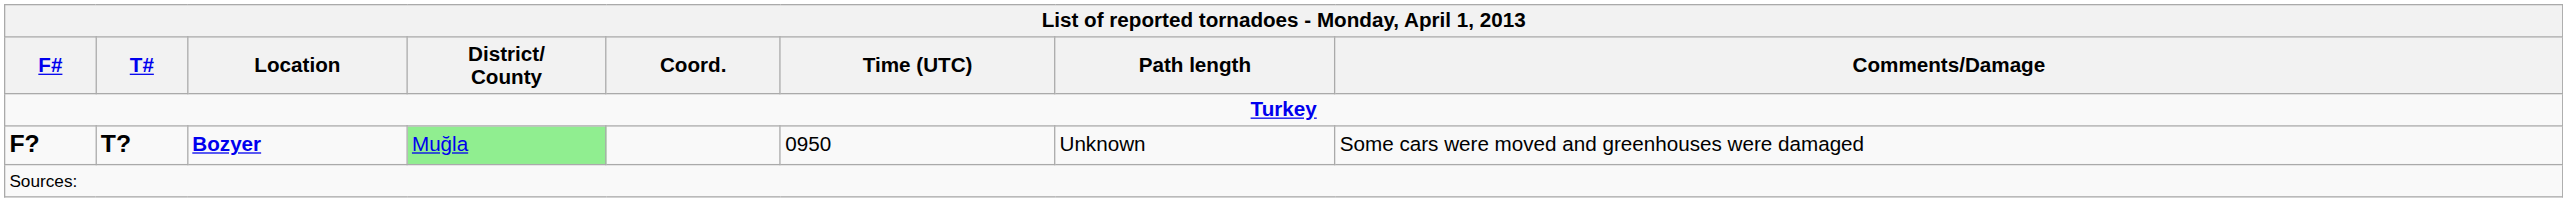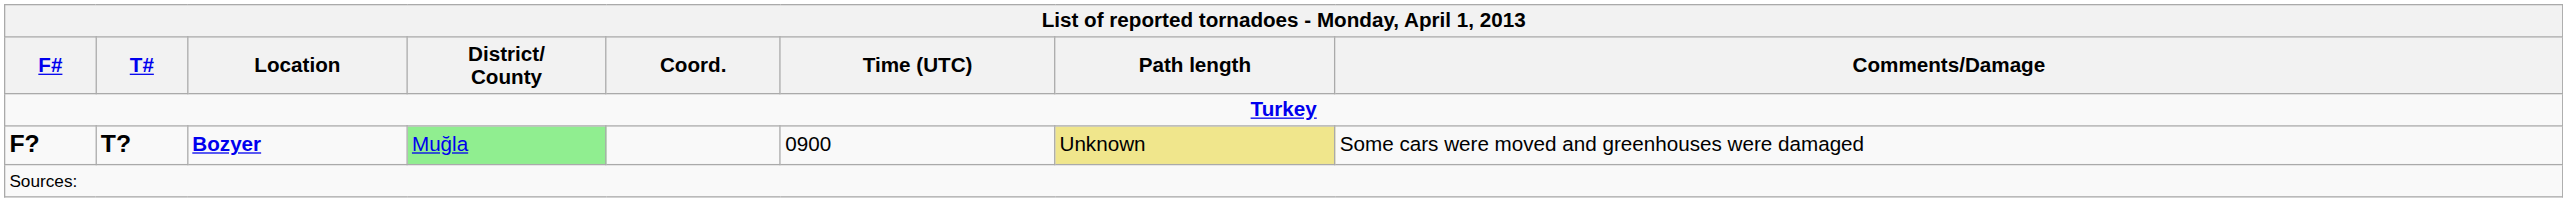(808, 144) 0950 -> (808, 144) 0900
(1103, 144) no background -> (1103, 144) khaki background
